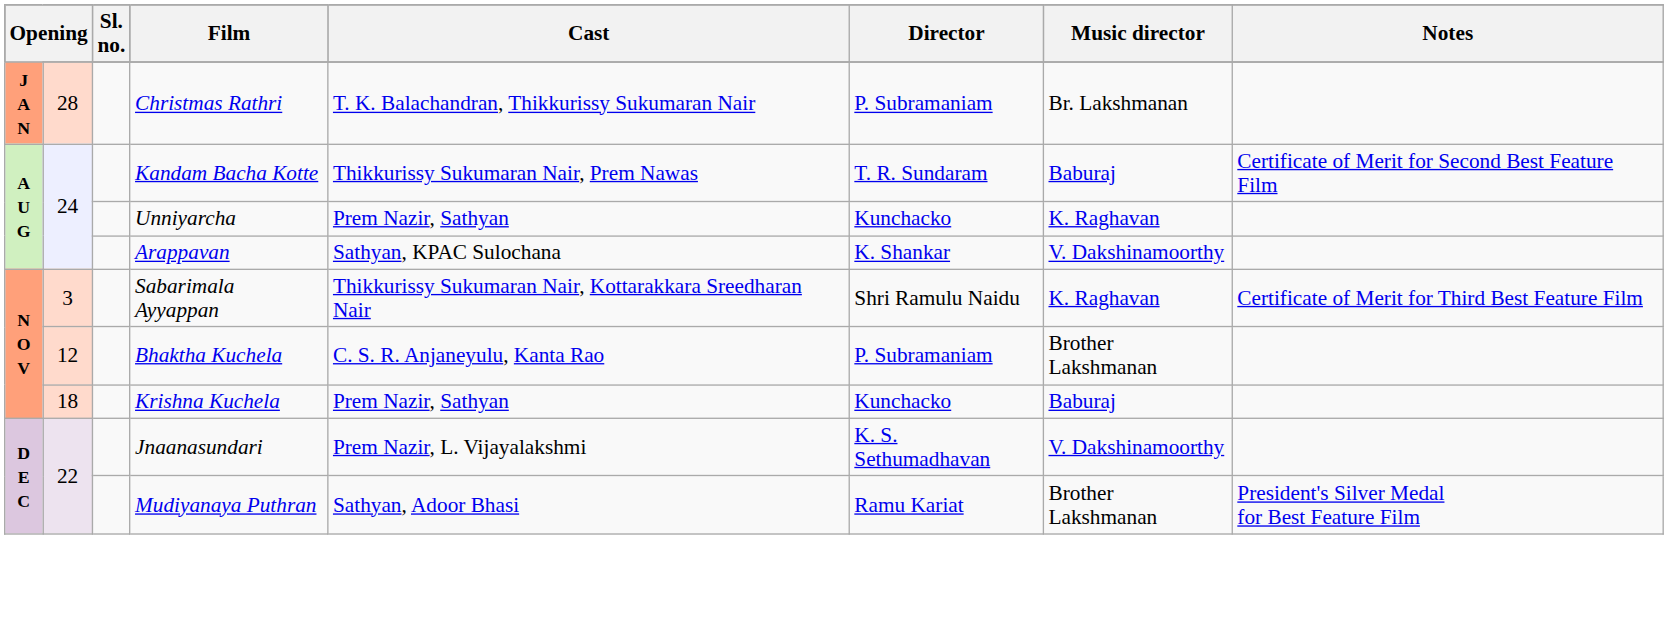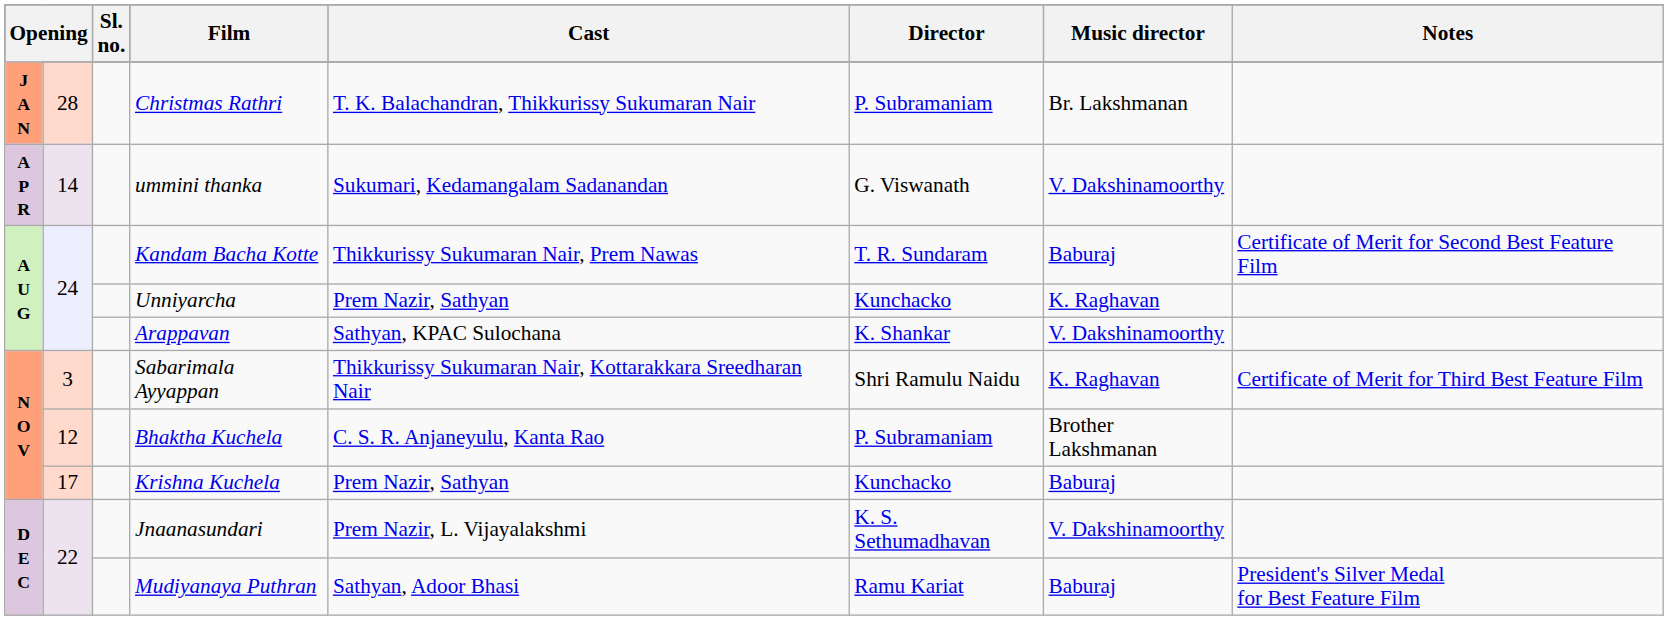+ row: (199, 184)
(68, 401) 18 -> (68, 482) 17
(1103, 504) Brother Lakshmanan -> (1082, 586) Baburaj
